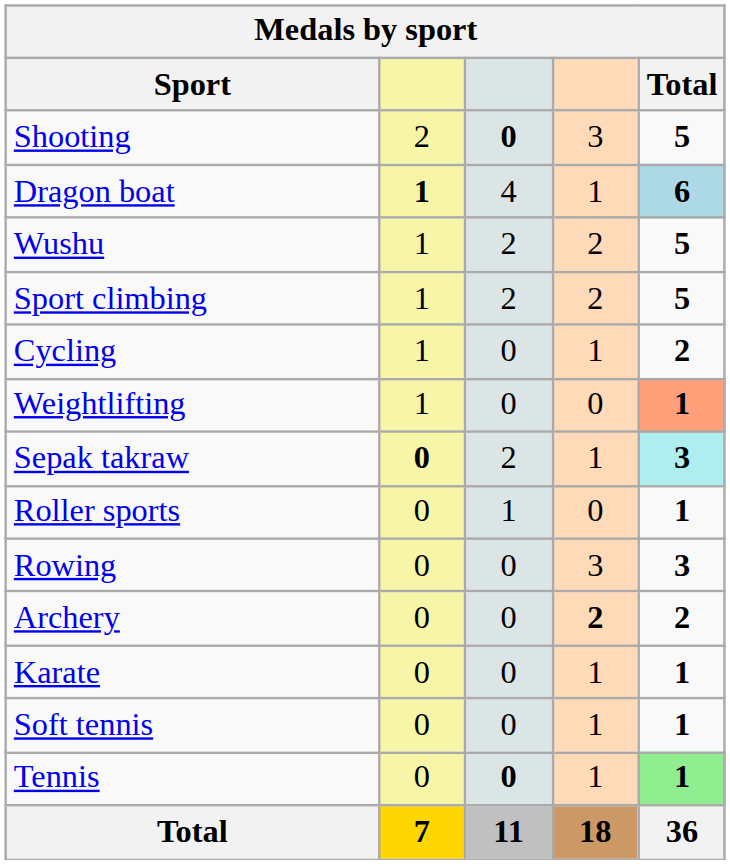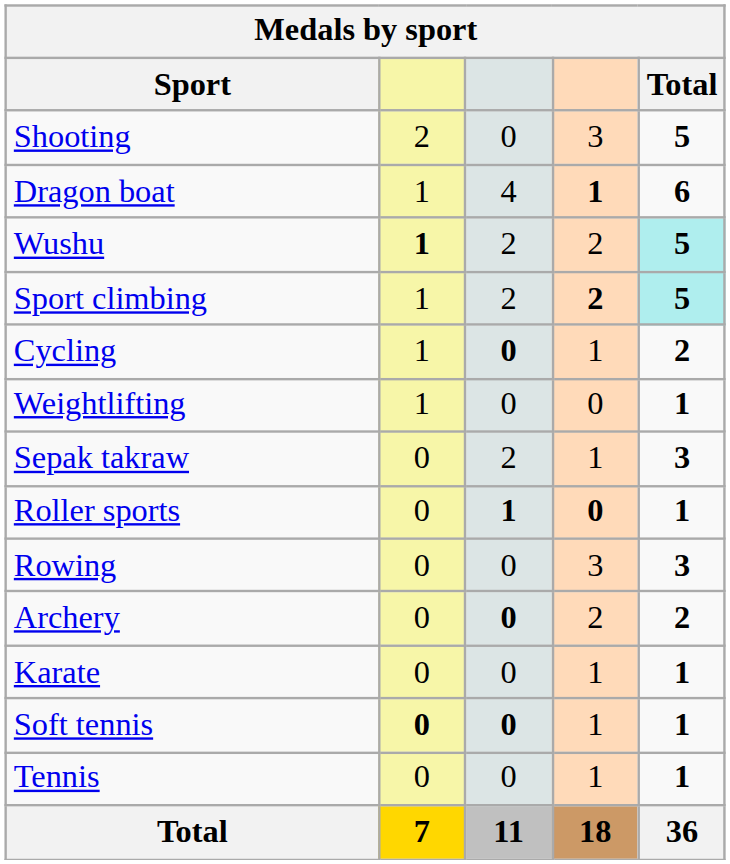(509, 137) bold -> (509, 137) normal
(422, 190) bold -> (422, 190) normal
(595, 190) normal -> (595, 190) bold
(682, 190) lightblue background -> (682, 190) no background
(422, 244) normal -> (422, 244) bold
(682, 244) no background -> (682, 244) paleturquoise background
(595, 297) normal -> (595, 297) bold
(682, 297) no background -> (682, 297) paleturquoise background
(509, 350) normal -> (509, 350) bold
(682, 404) lightsalmon background -> (682, 404) no background
(422, 457) bold -> (422, 457) normal
(682, 457) paleturquoise background -> (682, 457) no background
(509, 511) normal -> (509, 511) bold
(595, 511) normal -> (595, 511) bold
(509, 617) normal -> (509, 617) bold
(595, 617) bold -> (595, 617) normal
(422, 724) normal -> (422, 724) bold
(509, 724) normal -> (509, 724) bold
(509, 778) bold -> (509, 778) normal
(682, 778) lightgreen background -> (682, 778) no background
